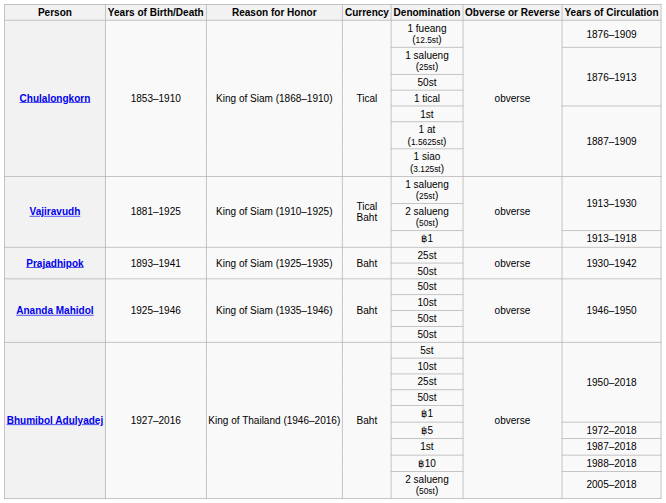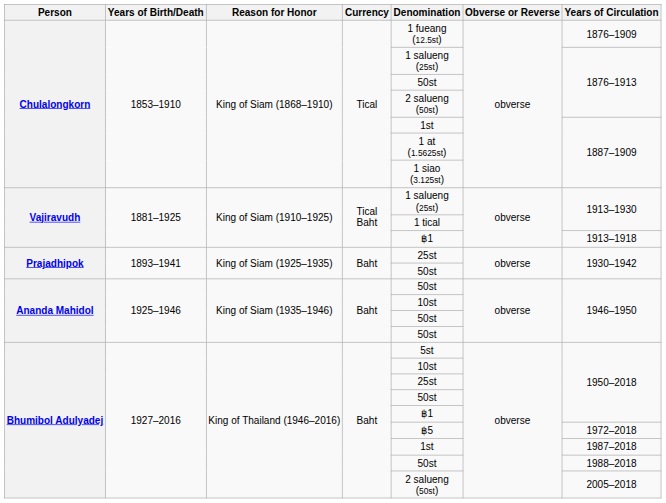(427, 98) 1 tical -> (427, 104) 2 salueng (50st)
(427, 217) 2 salueng (50st) -> (427, 223) 1 tical
(427, 463) ฿10 -> (427, 463) 50st
